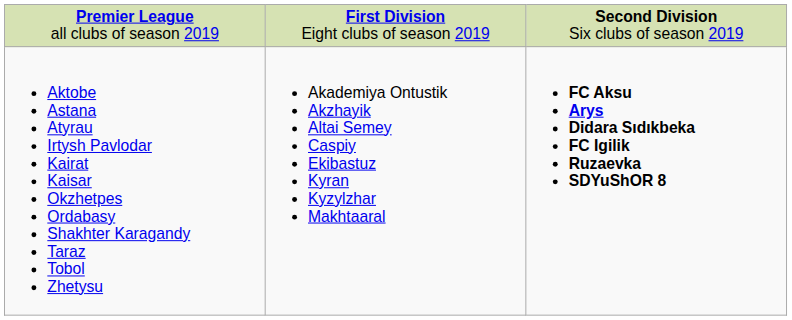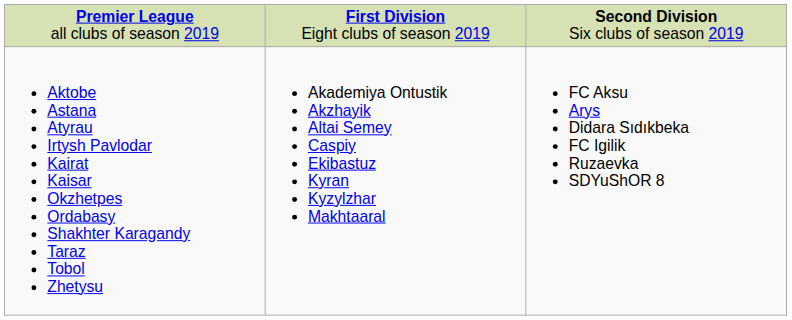(656, 137) bold -> (656, 137) normal
